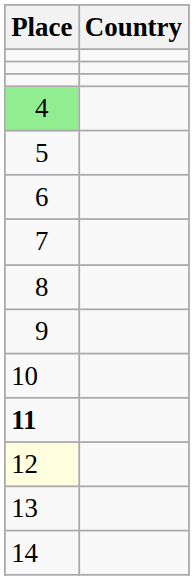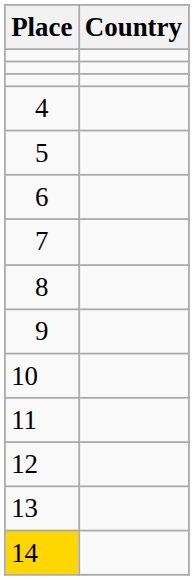(42, 108) lightgreen background -> (42, 108) no background
(24, 419) bold -> (24, 419) normal
(25, 463) lightyellow background -> (25, 463) no background
(25, 552) no background -> (25, 552) gold background
